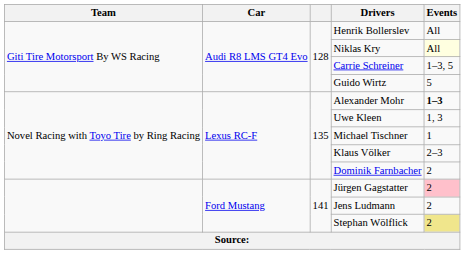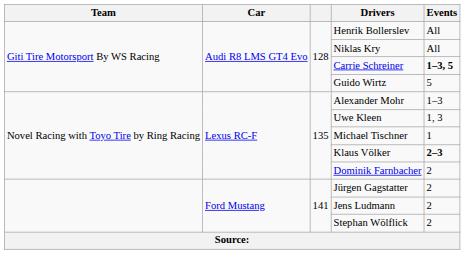(433, 47) lightyellow background -> (433, 47) no background
(440, 65) normal -> (440, 65) bold
(435, 100) bold -> (435, 100) normal
(435, 152) normal -> (435, 152) bold
(429, 187) pink background -> (429, 187) no background
(429, 222) khaki background -> (429, 222) no background
